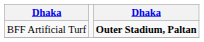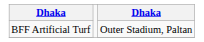(146, 29) bold -> (146, 29) normal
